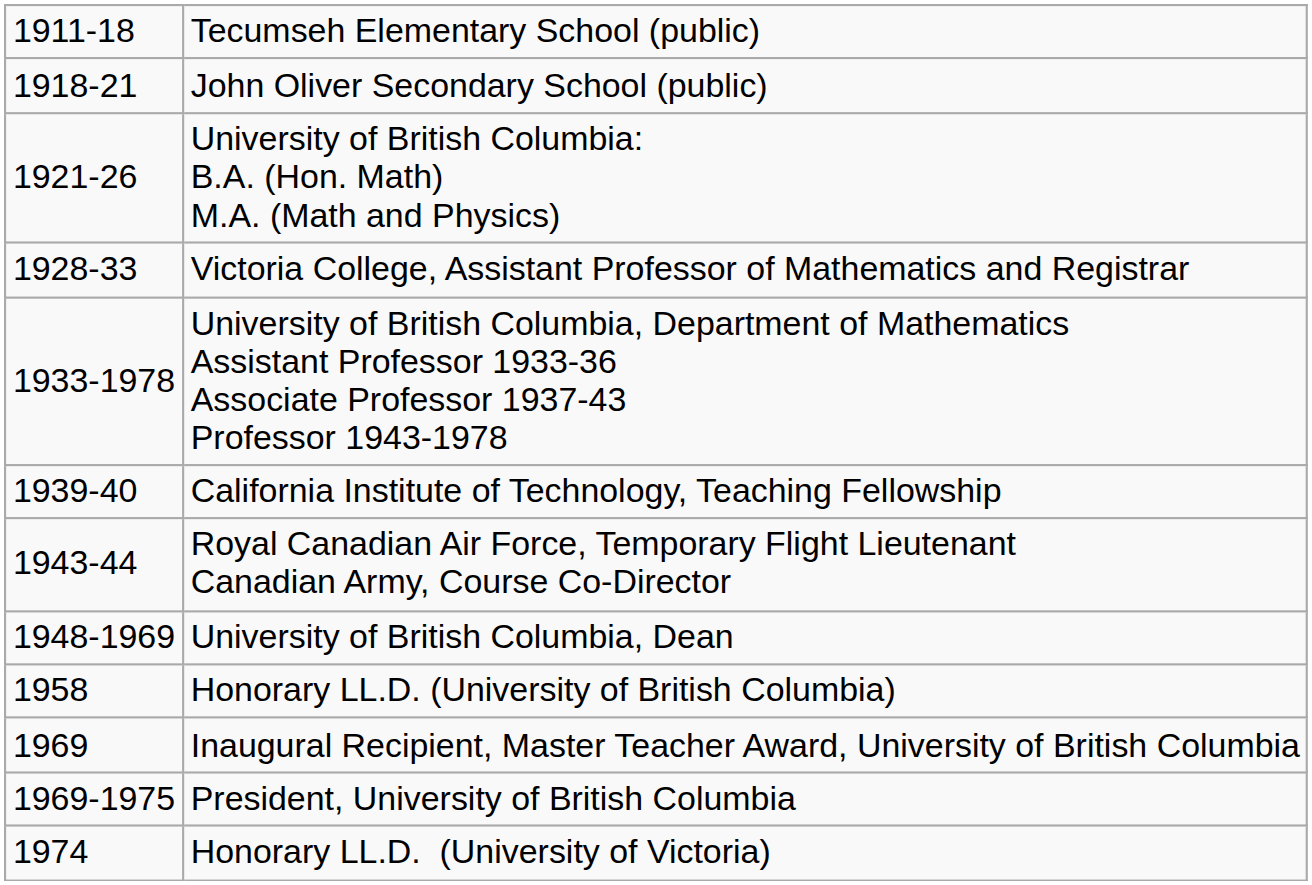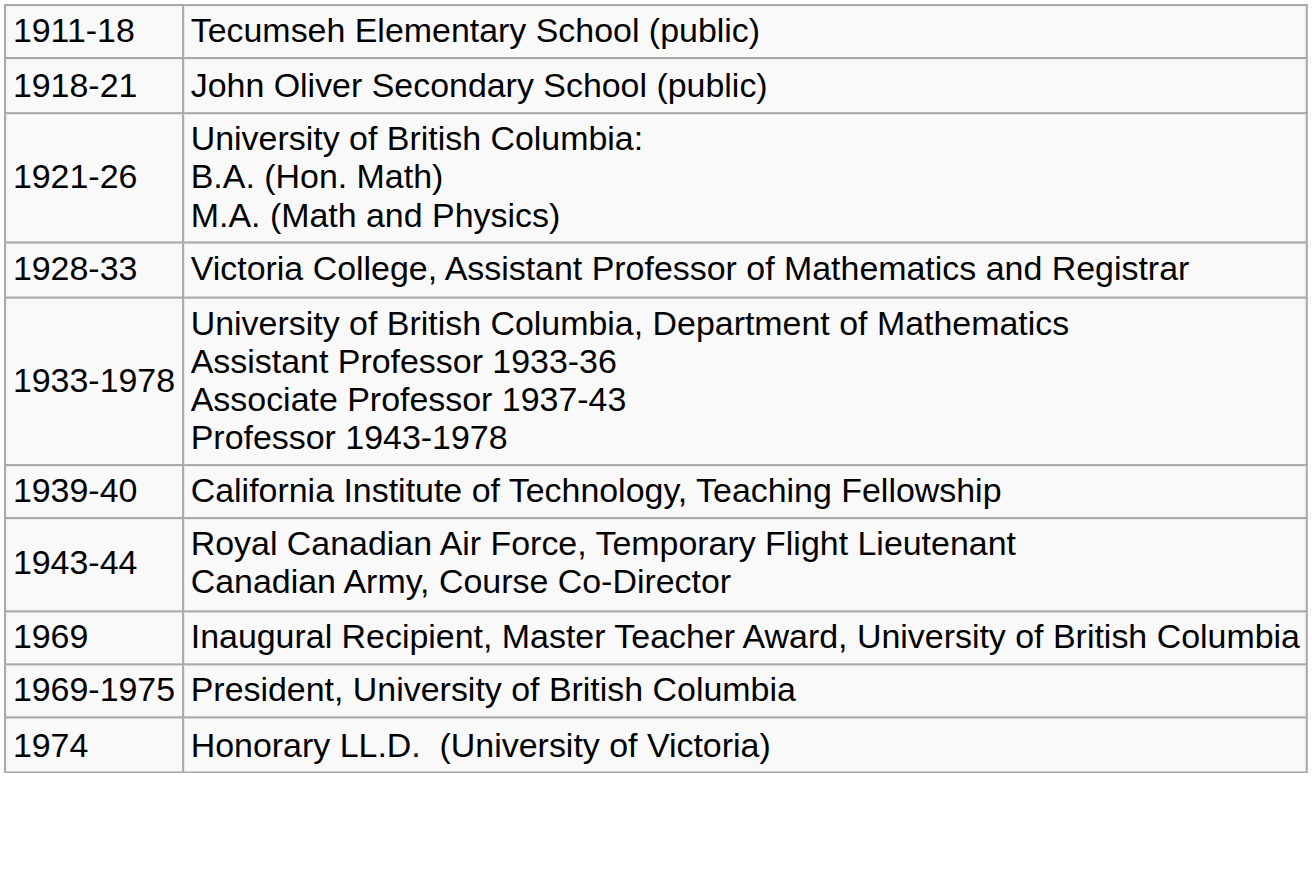- row: (462, 636)
- row: (543, 690)
